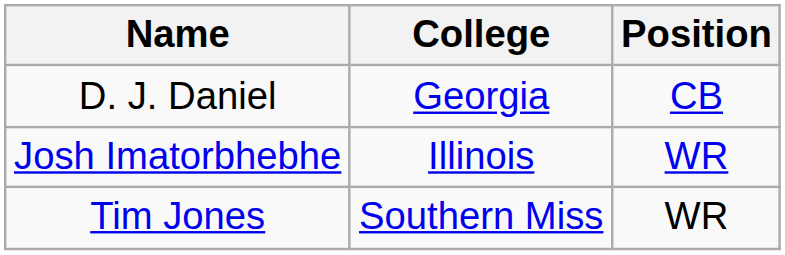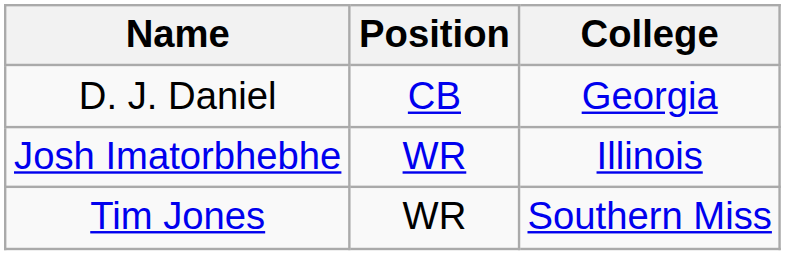columns swapped: (696, 34) <-> (481, 34)
